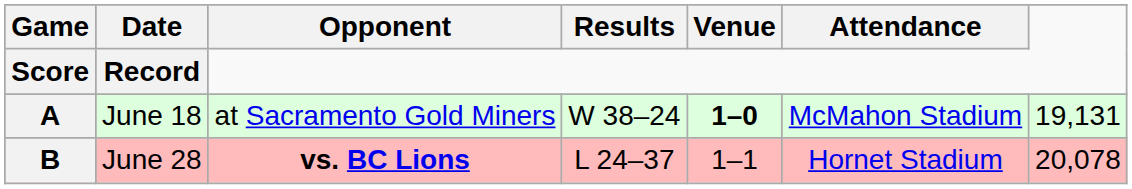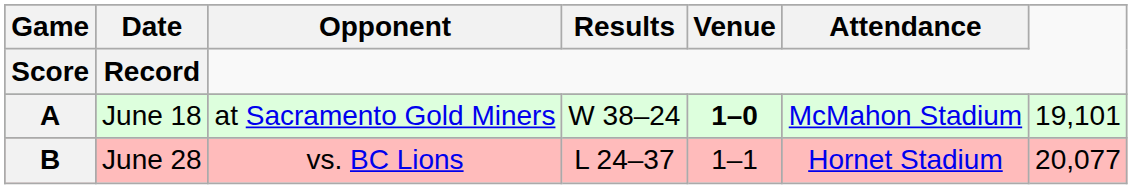(1078, 115) 19,131 -> (1078, 115) 19,101
(385, 159) bold -> (385, 159) normal
(1078, 159) 20,078 -> (1078, 159) 20,077
